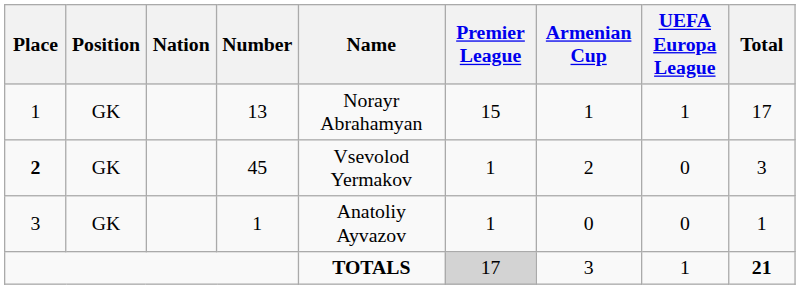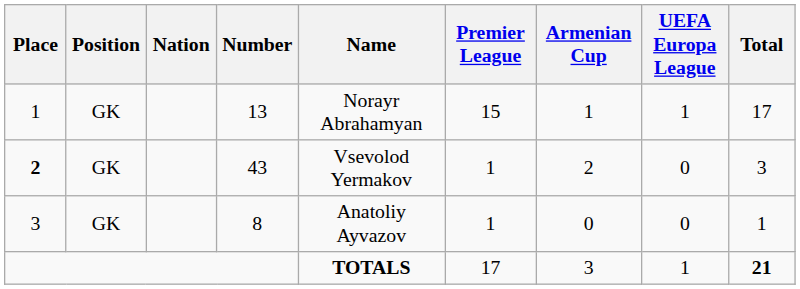(257, 168) 45 -> (257, 168) 43
(257, 224) 1 -> (257, 224) 8
(491, 268) lightgrey background -> (491, 268) no background
